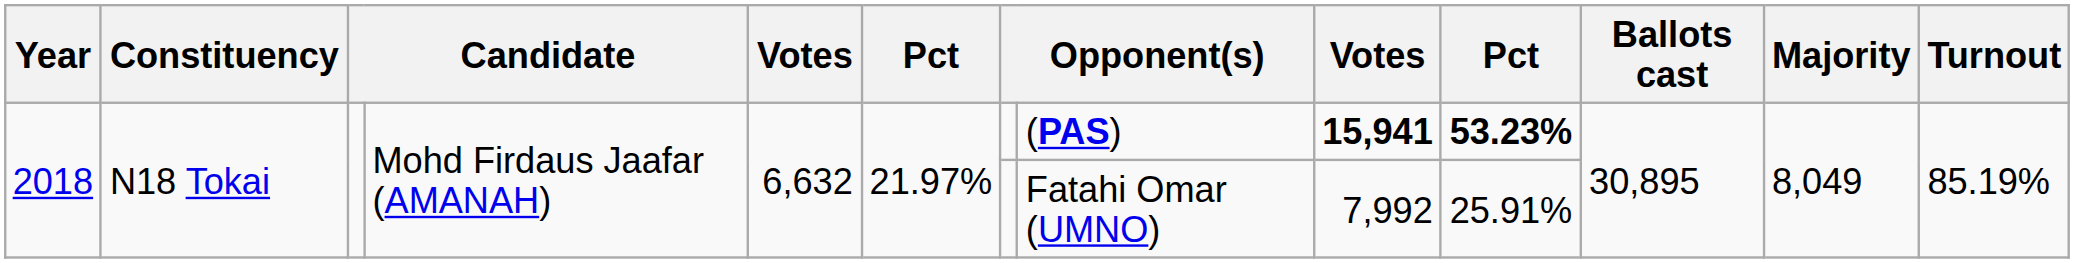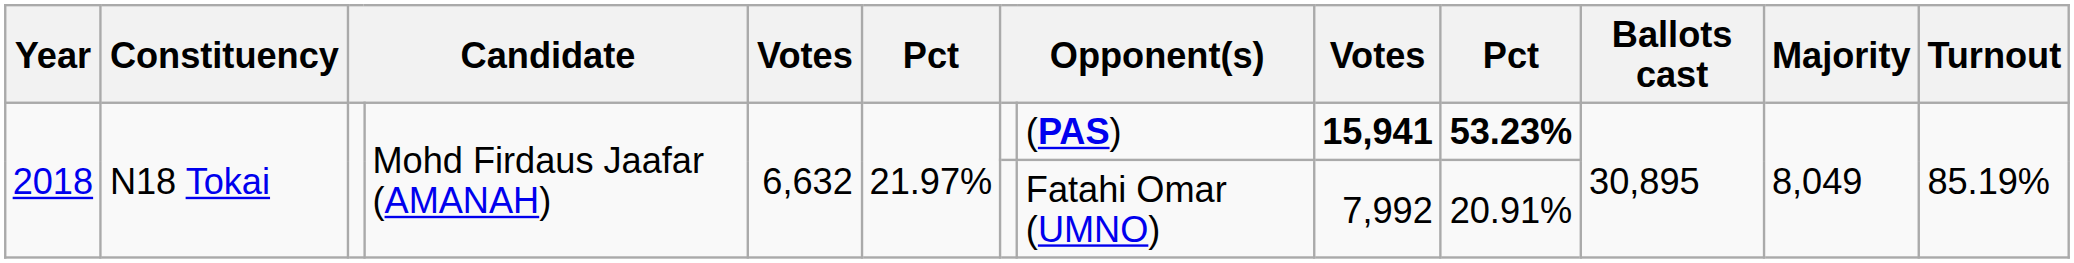(1511, 209) 25.91% -> (1511, 209) 20.91%
